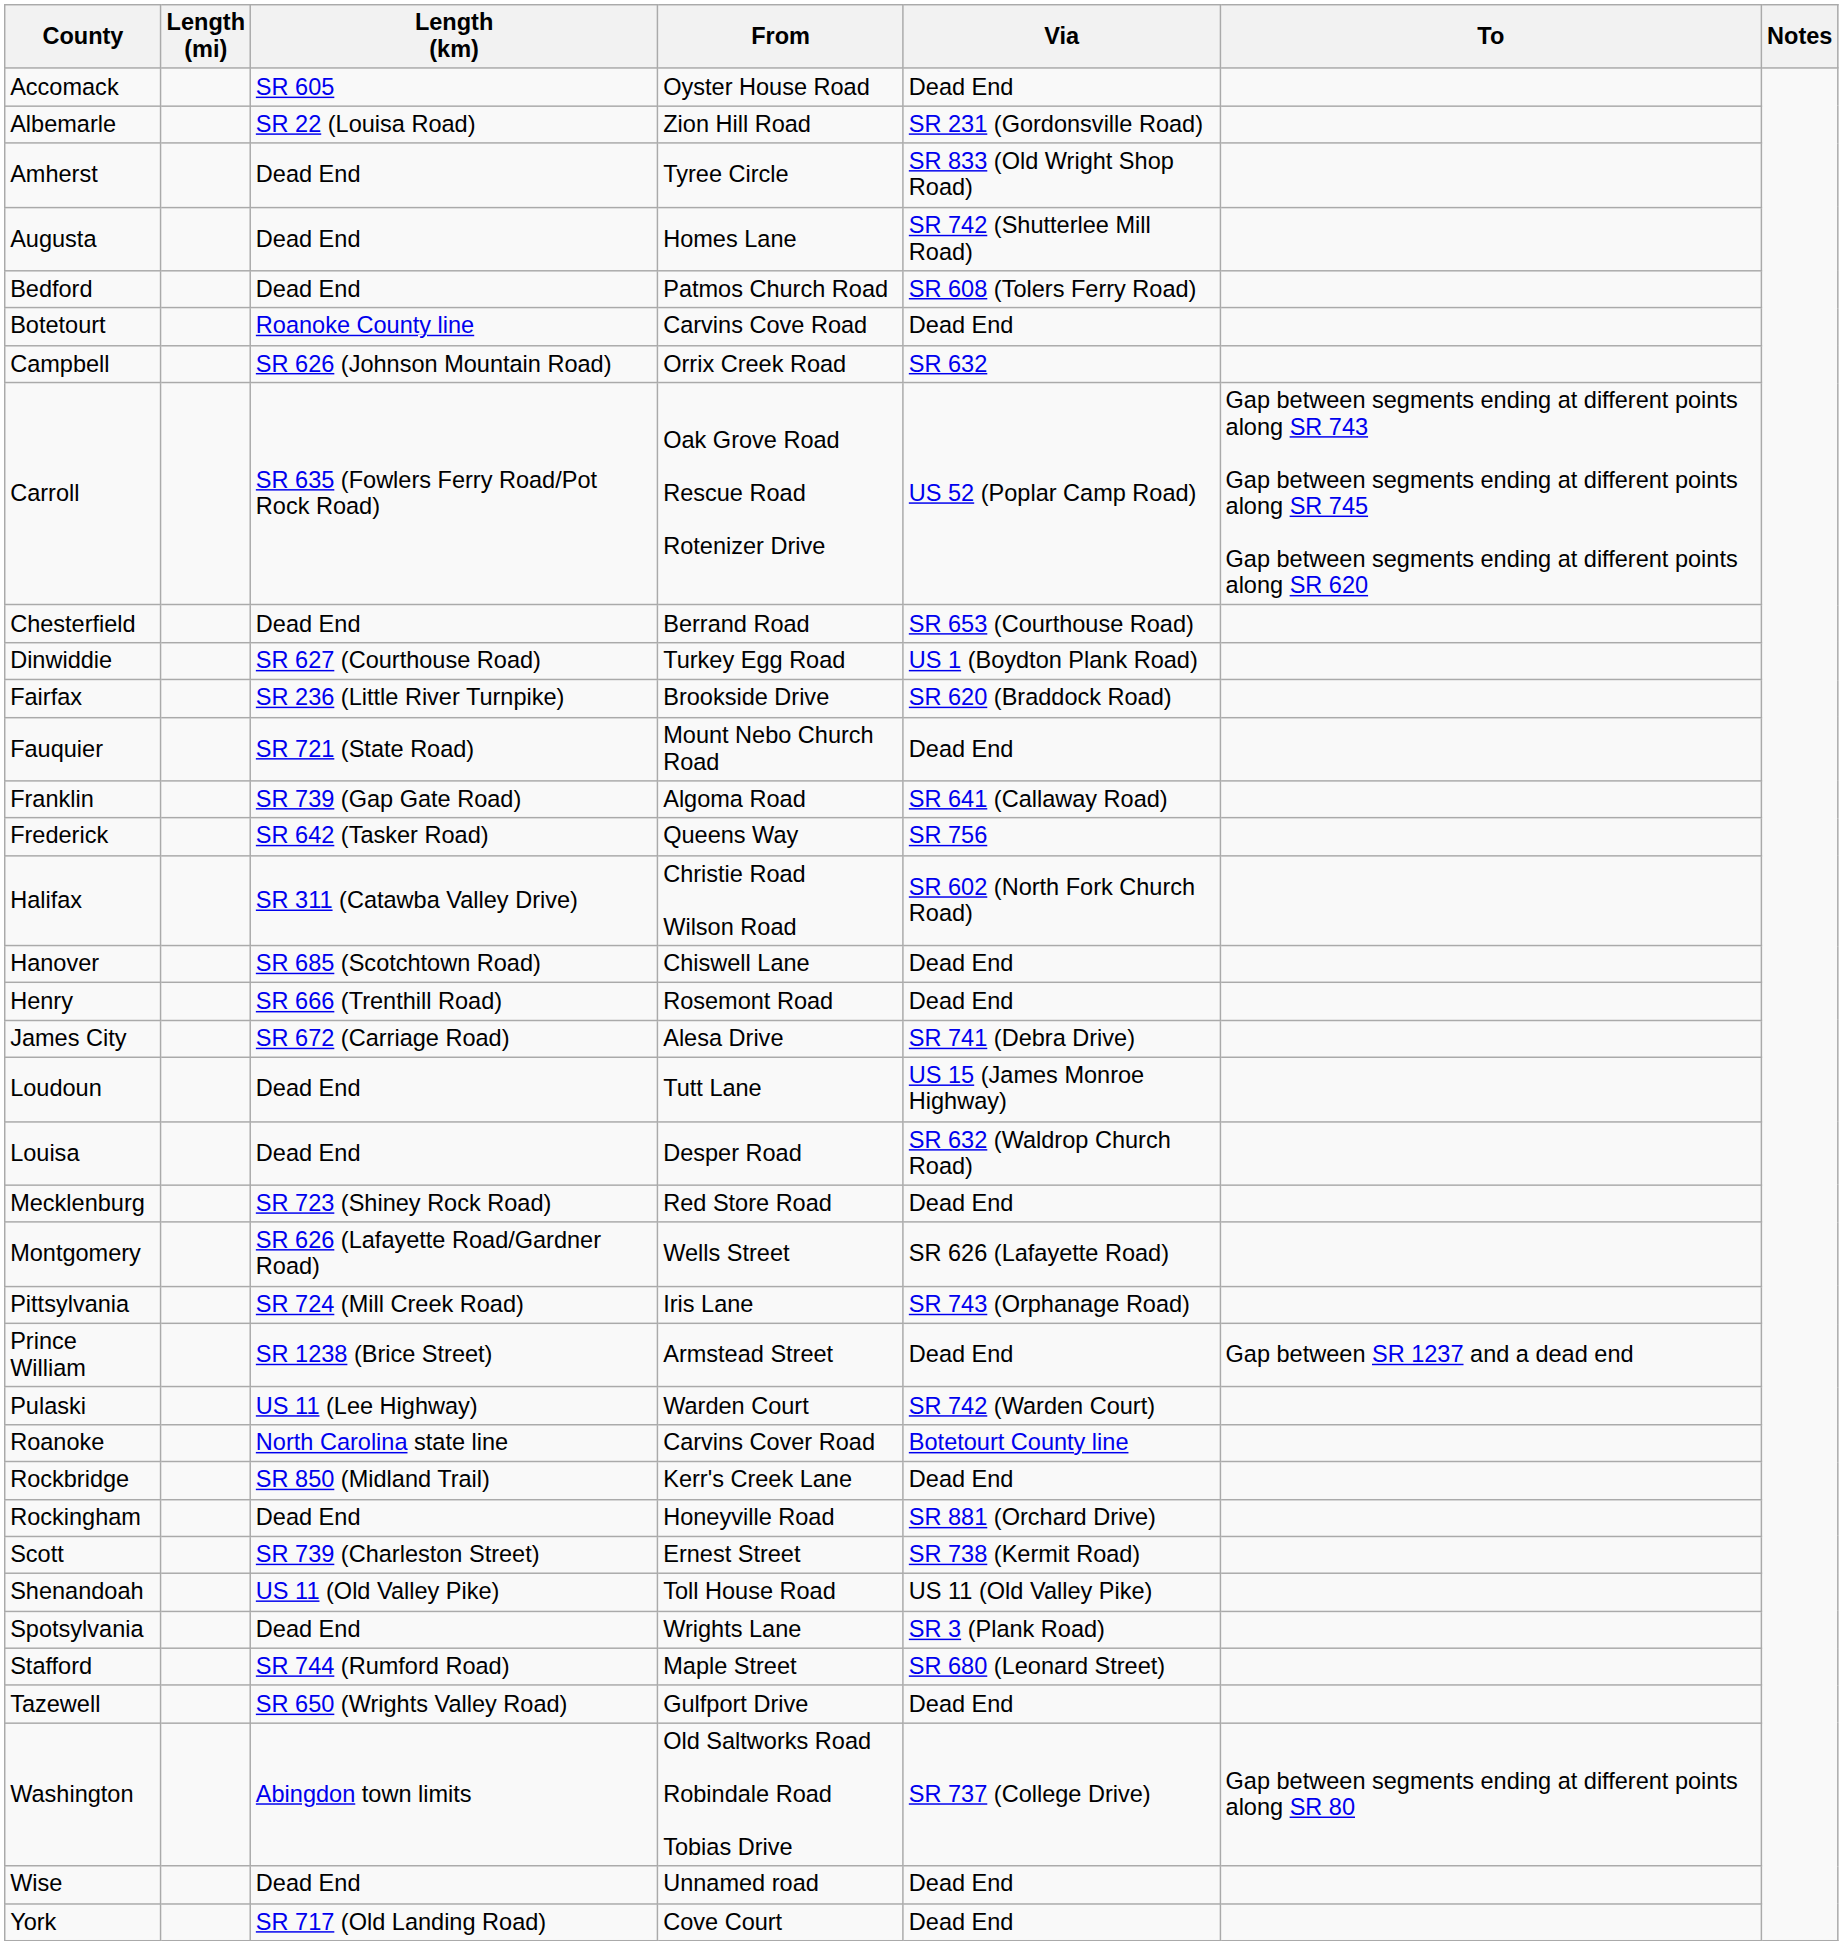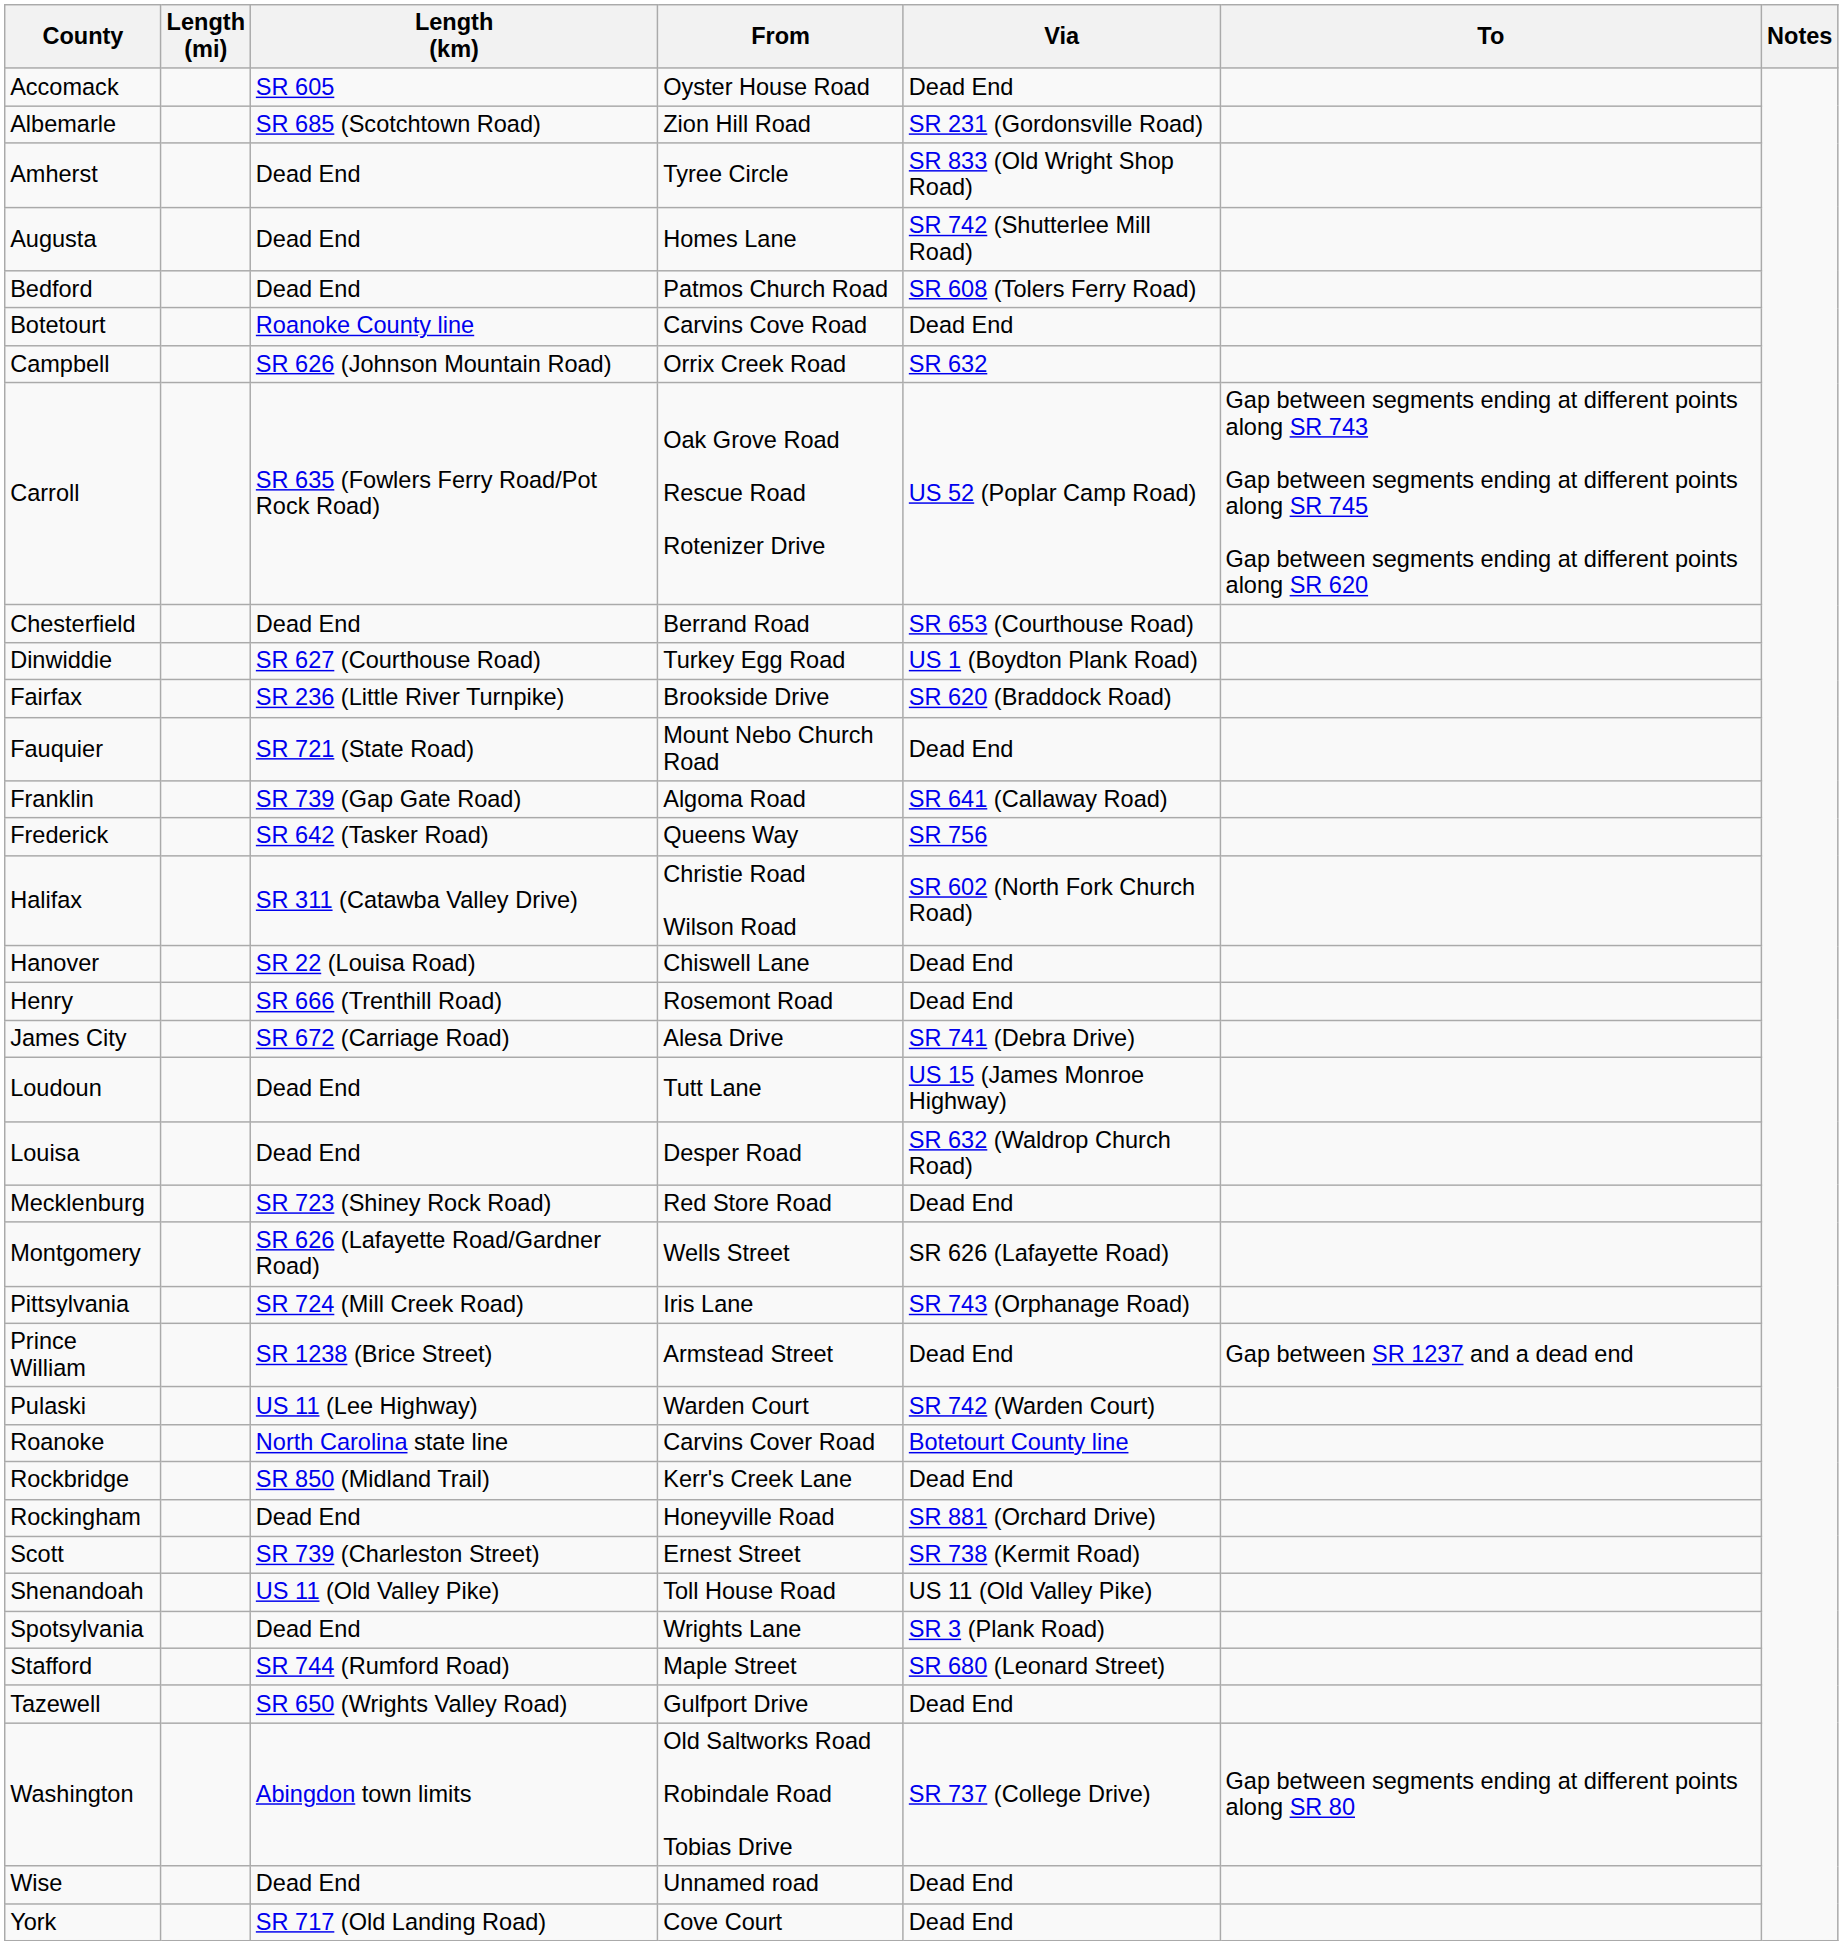(366, 124) SR 22 (Louisa Road) -> (398, 124) SR 685 (Scotchtown Road)
(398, 963) SR 685 (Scotchtown Road) -> (366, 963) SR 22 (Louisa Road)
